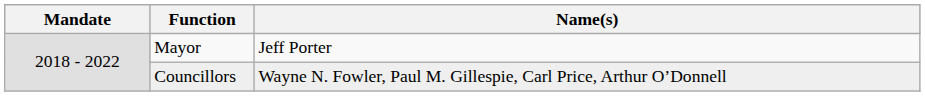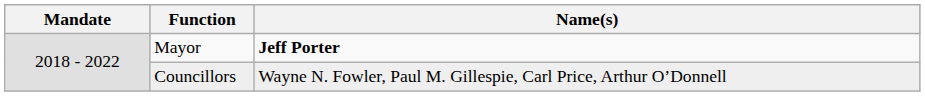(295, 47) normal -> (299, 47) bold
